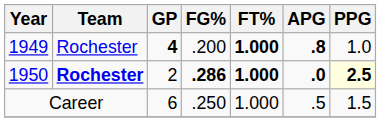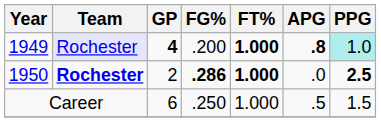(97, 47) no background -> (97, 47) lavender background
(359, 47) no background -> (359, 47) paleturquoise background
(318, 75) bold -> (318, 75) normal
(359, 75) lightyellow background -> (359, 75) no background
